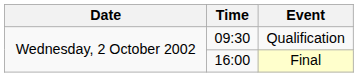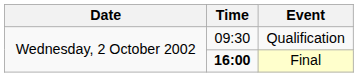(232, 60) normal -> (232, 60) bold
